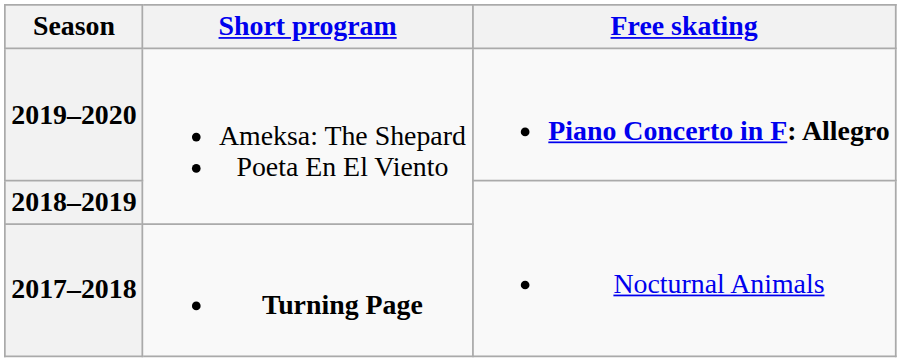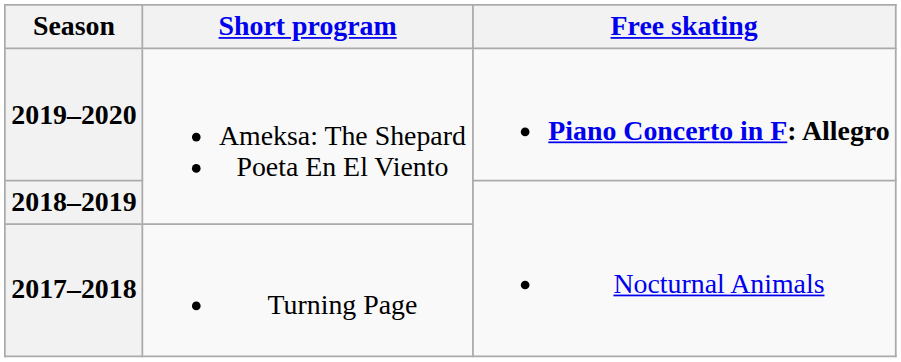(308, 306) bold -> (308, 306) normal
